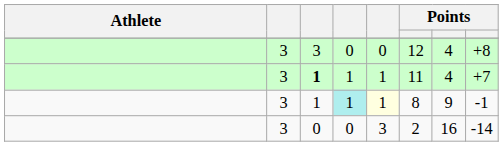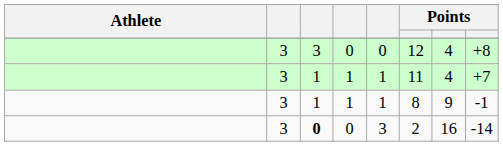(317, 76) bold -> (317, 76) normal
(350, 102) paleturquoise background -> (350, 102) no background
(383, 102) lightyellow background -> (383, 102) no background
(317, 128) normal -> (317, 128) bold
